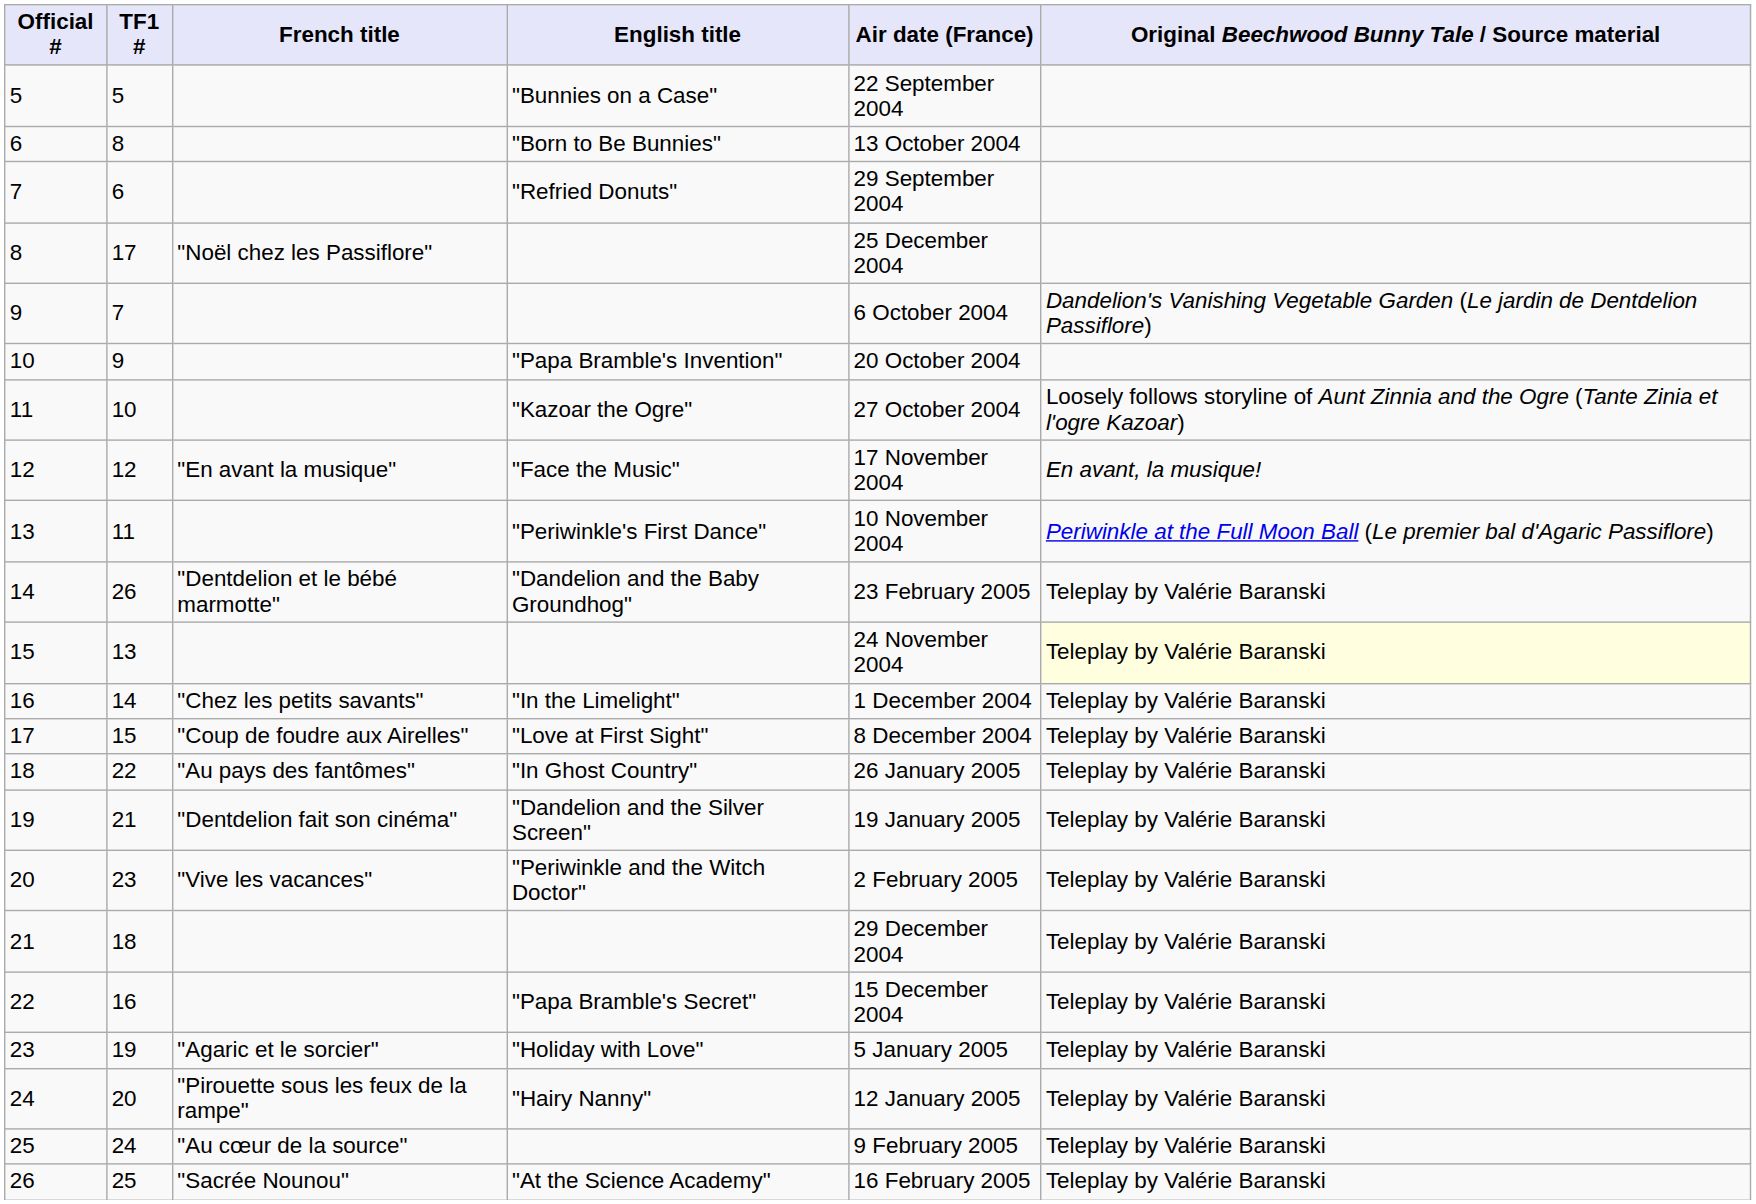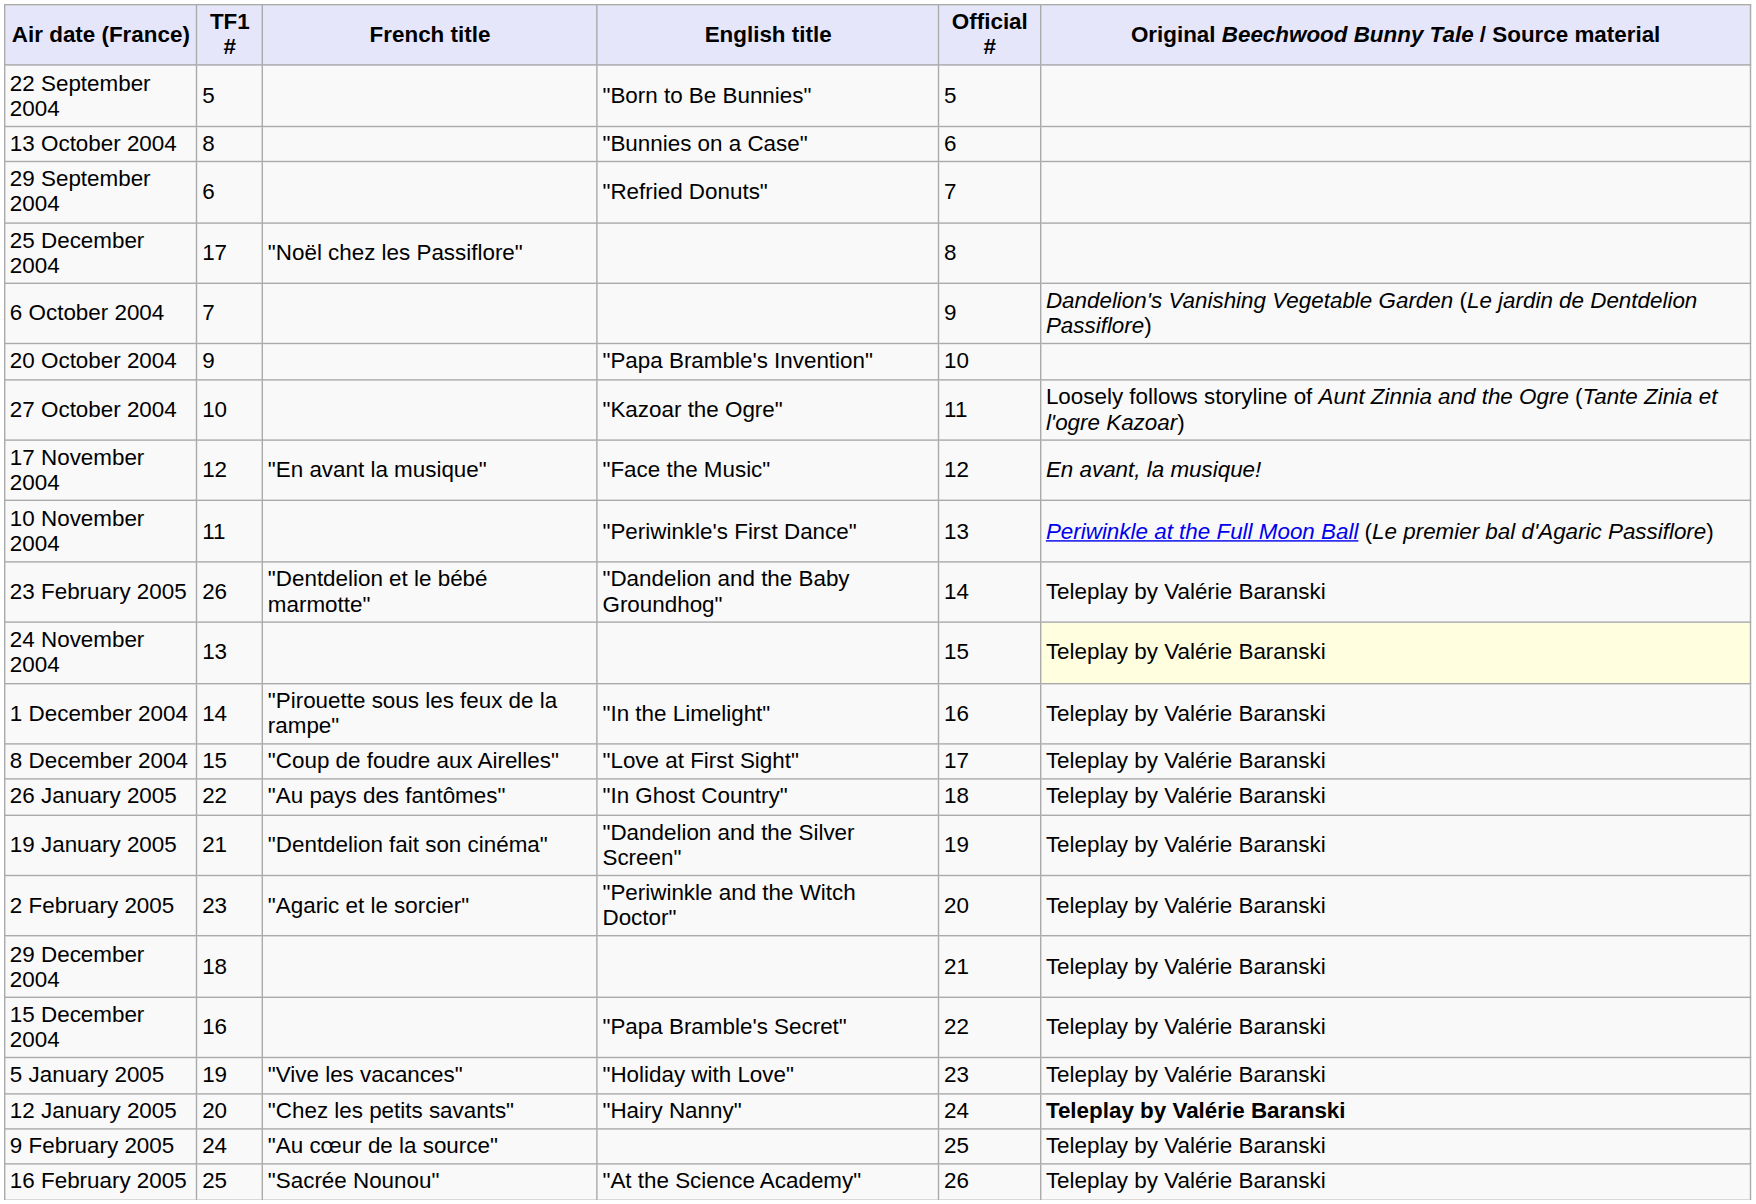columns swapped: (56, 34) <-> (945, 34)
(615, 95) "Bunnies on a Case" -> (707, 95) "Born to Be Bunnies"
(616, 143) "Born to Be Bunnies" -> (705, 143) "Bunnies on a Case"
(300, 700) "Chez les petits savants" -> (413, 713) "Pirouette sous les feux de la rampe"
(275, 880) "Vive les vacances" -> (369, 905) "Agaric et le sorcier"
(278, 1050) "Agaric et le sorcier" -> (365, 1075) "Vive les vacances"
(322, 1098) "Pirouette sous les feux de la rampe" -> (391, 1110) "Chez les petits savants"
(1186, 1098) normal -> (1196, 1110) bold
